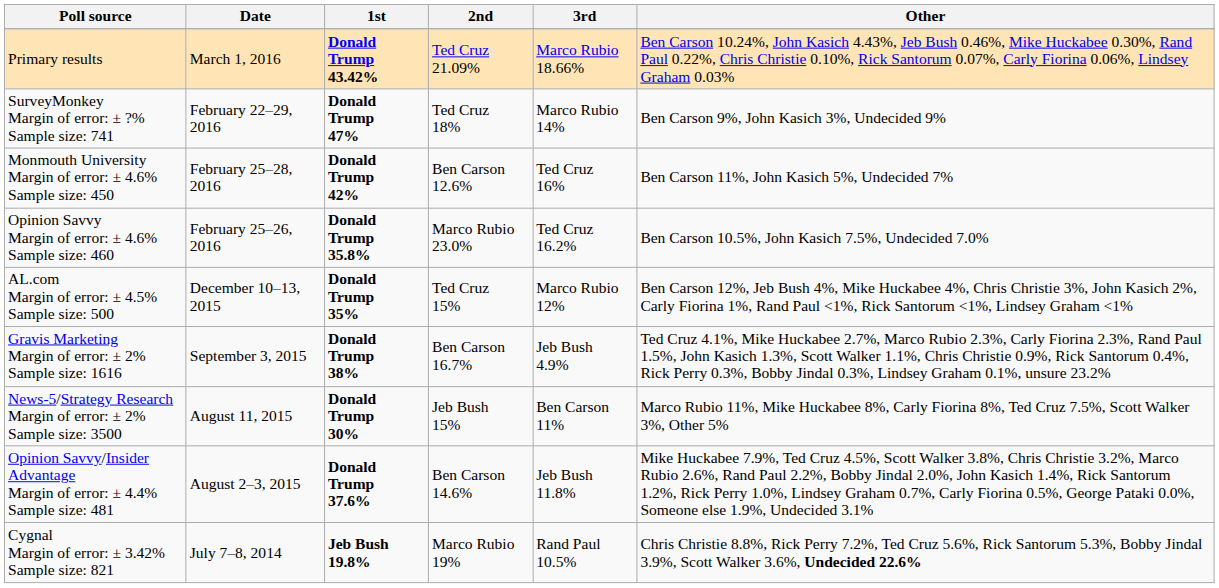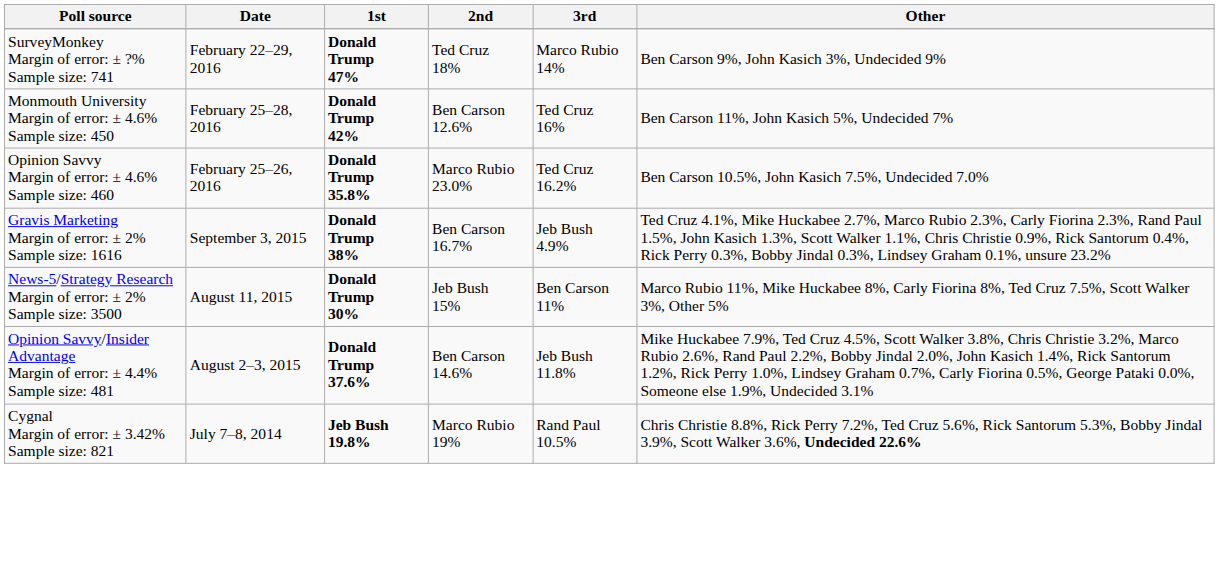- row: (55, 58)
- row: (83, 297)
